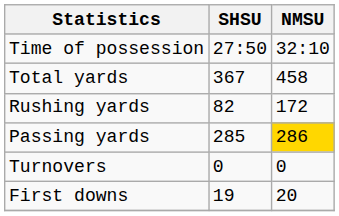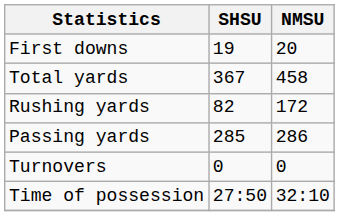rows swapped: (69, 196) <-> (107, 49)
(292, 137) gold background -> (292, 137) no background
